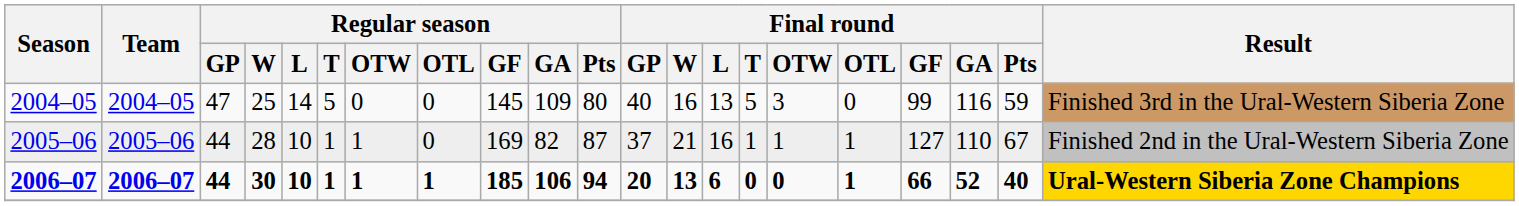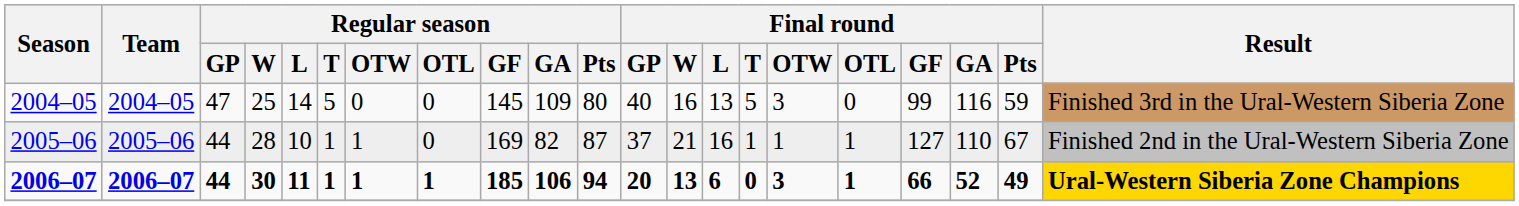(300, 180) 10 -> (299, 180) 11
(778, 180) 0 -> (778, 180) 3
(1016, 180) 40 -> (1016, 180) 49
